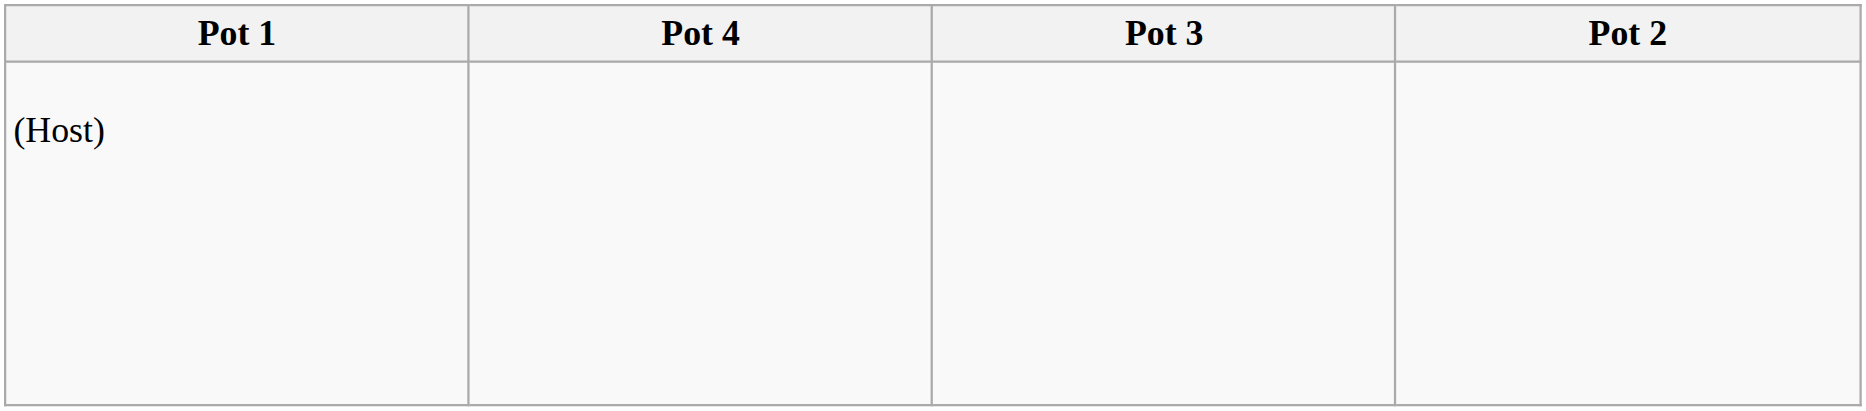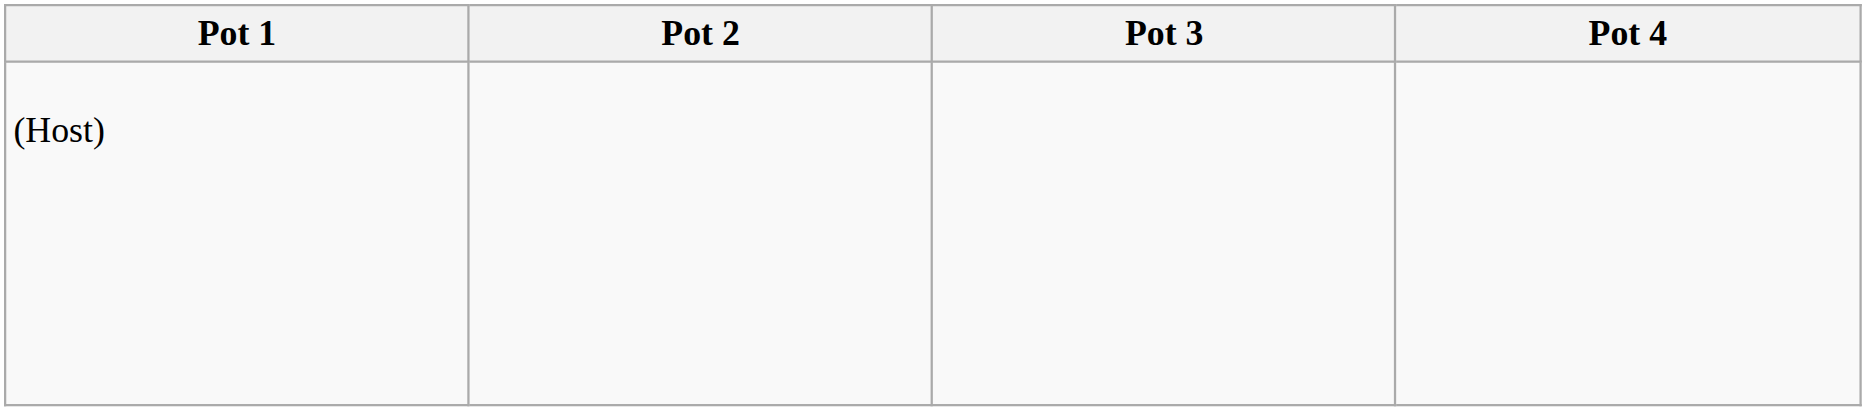columns swapped: (1628, 32) <-> (701, 32)
